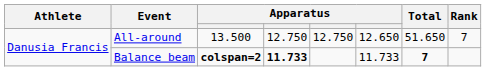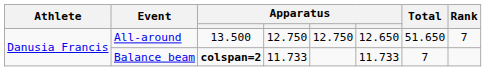(287, 57) bold -> (287, 57) normal
(425, 57) bold -> (425, 57) normal
